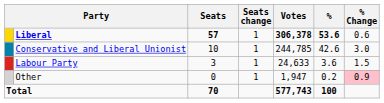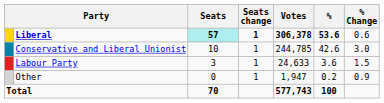(213, 35) no background -> (213, 35) paleturquoise background
(256, 35) normal -> (256, 35) bold
(362, 77) pink background -> (362, 77) no background
